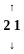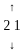(12, 25) bold -> (12, 25) normal
